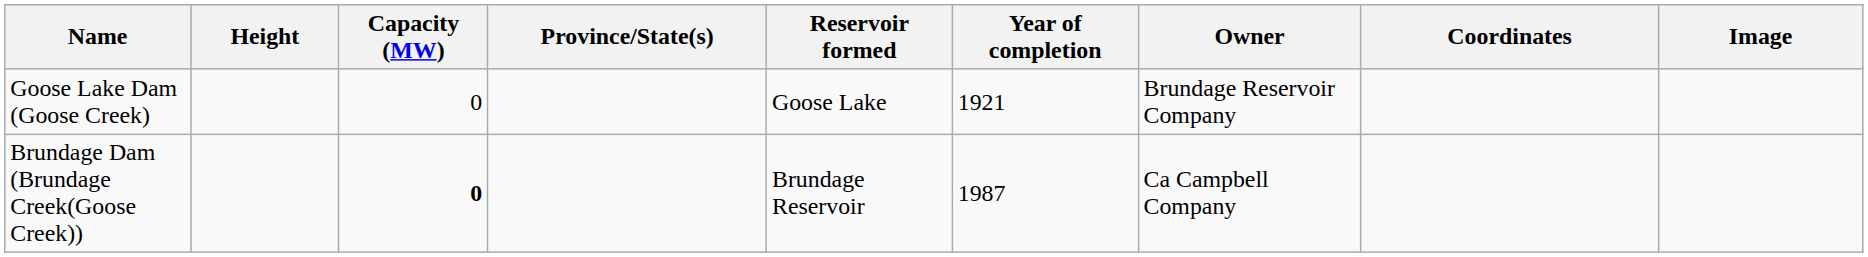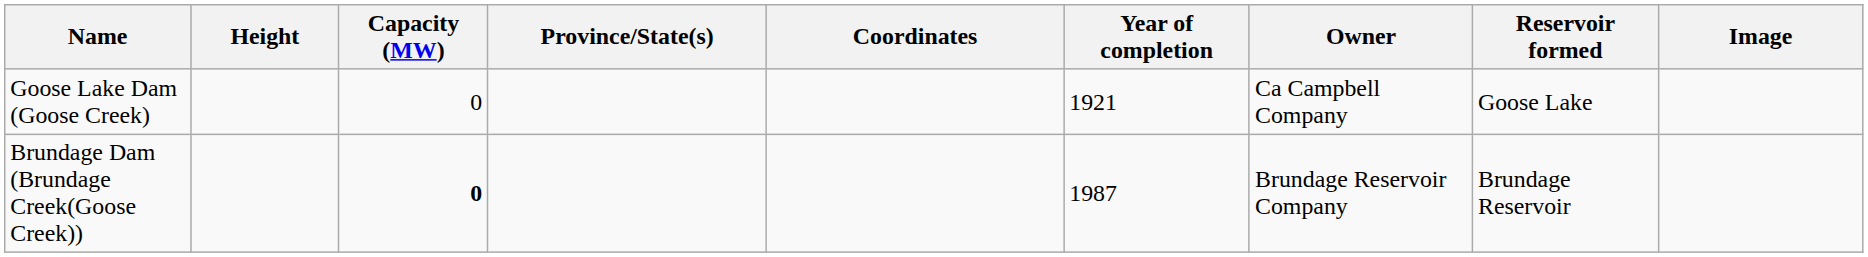columns swapped: (1510, 36) <-> (859, 36)
(1239, 101) Brundage Reservoir Company -> (1318, 101) Ca Campbell Company
(1206, 192) Ca Campbell Company -> (1351, 192) Brundage Reservoir Company
